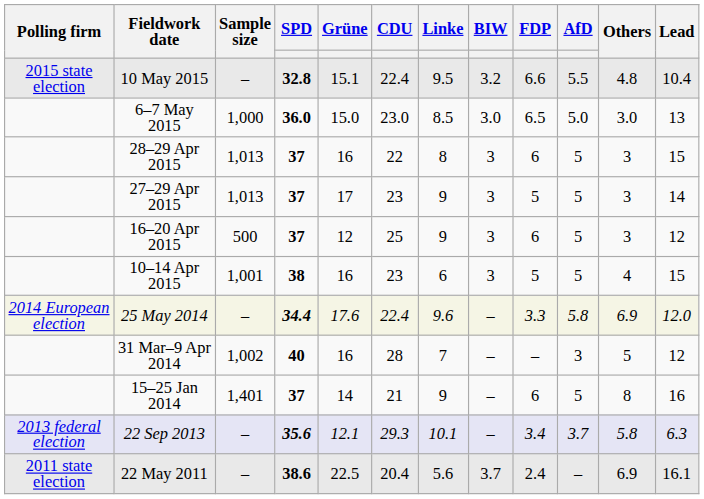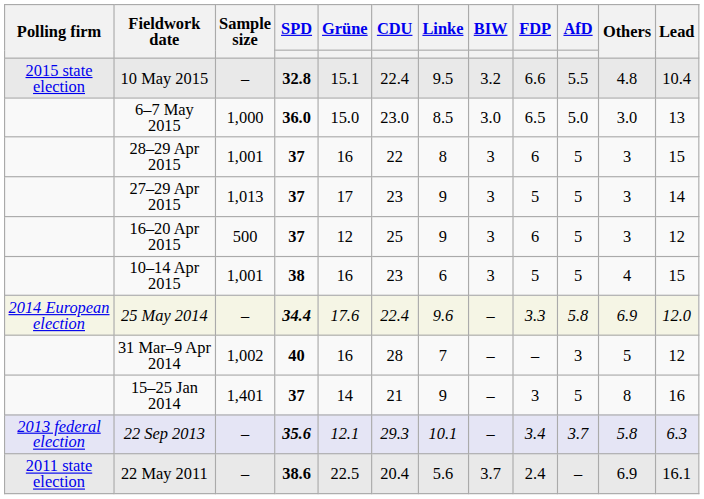(245, 157) 1,013 -> (245, 157) 1,001
(535, 395) 6 -> (535, 395) 3
